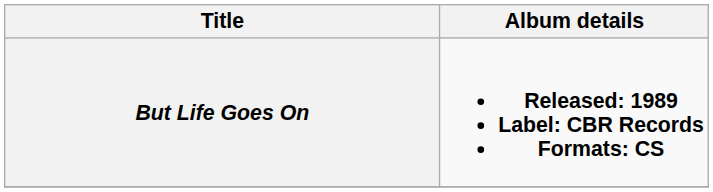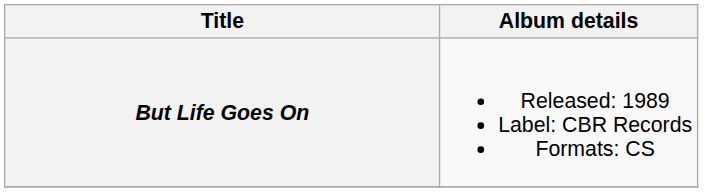(574, 124) bold -> (569, 124) normal
